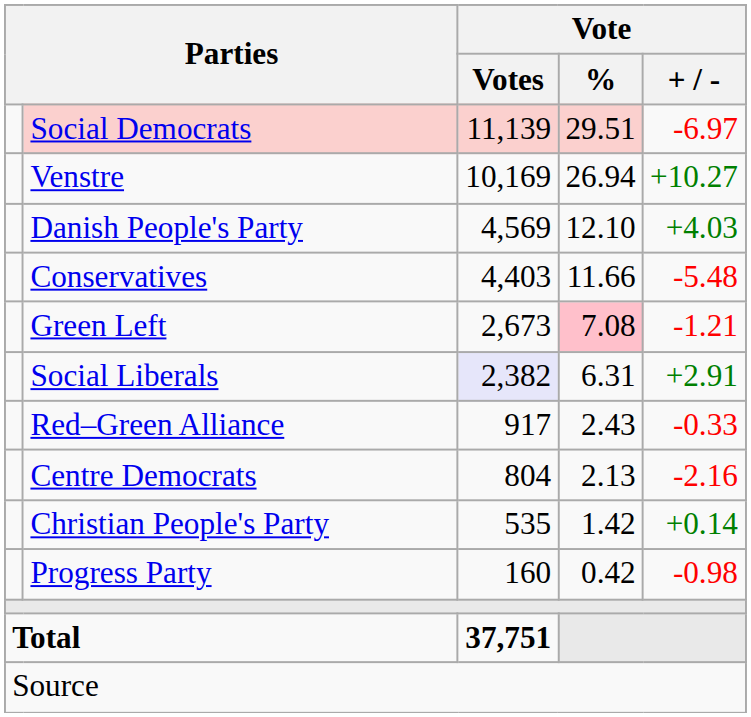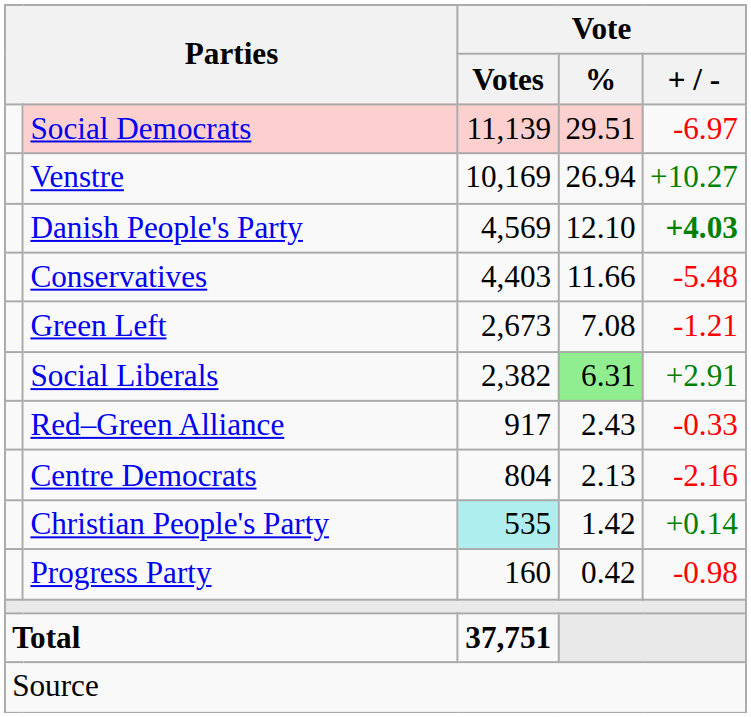(702, 227) normal -> (702, 227) bold
(608, 326) pink background -> (608, 326) no background
(516, 375) lavender background -> (516, 375) no background
(608, 375) no background -> (608, 375) lightgreen background
(528, 524) no background -> (528, 524) paleturquoise background
